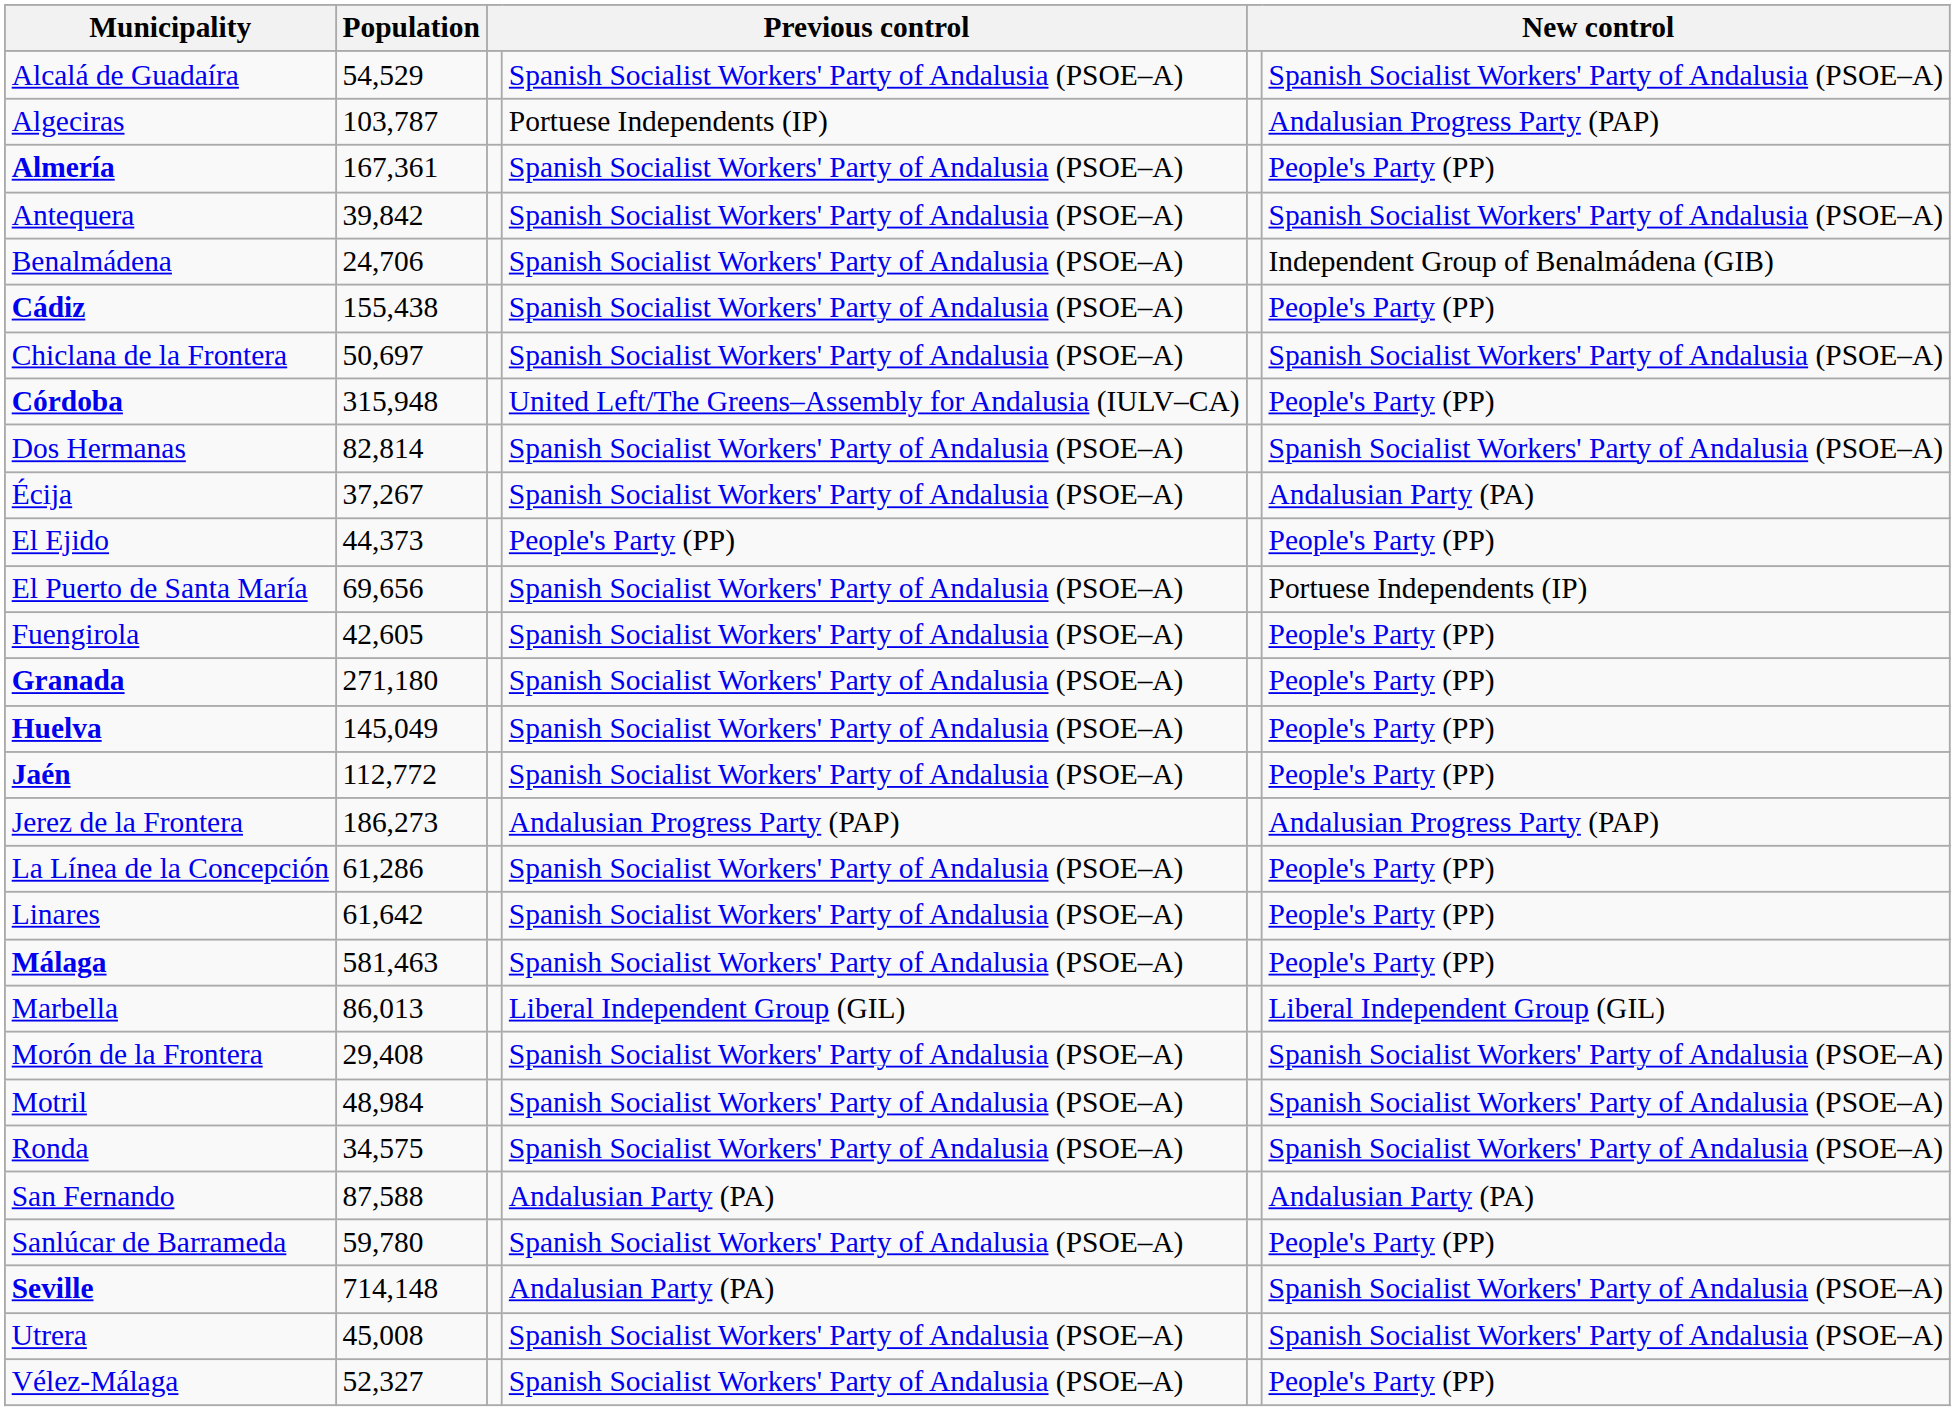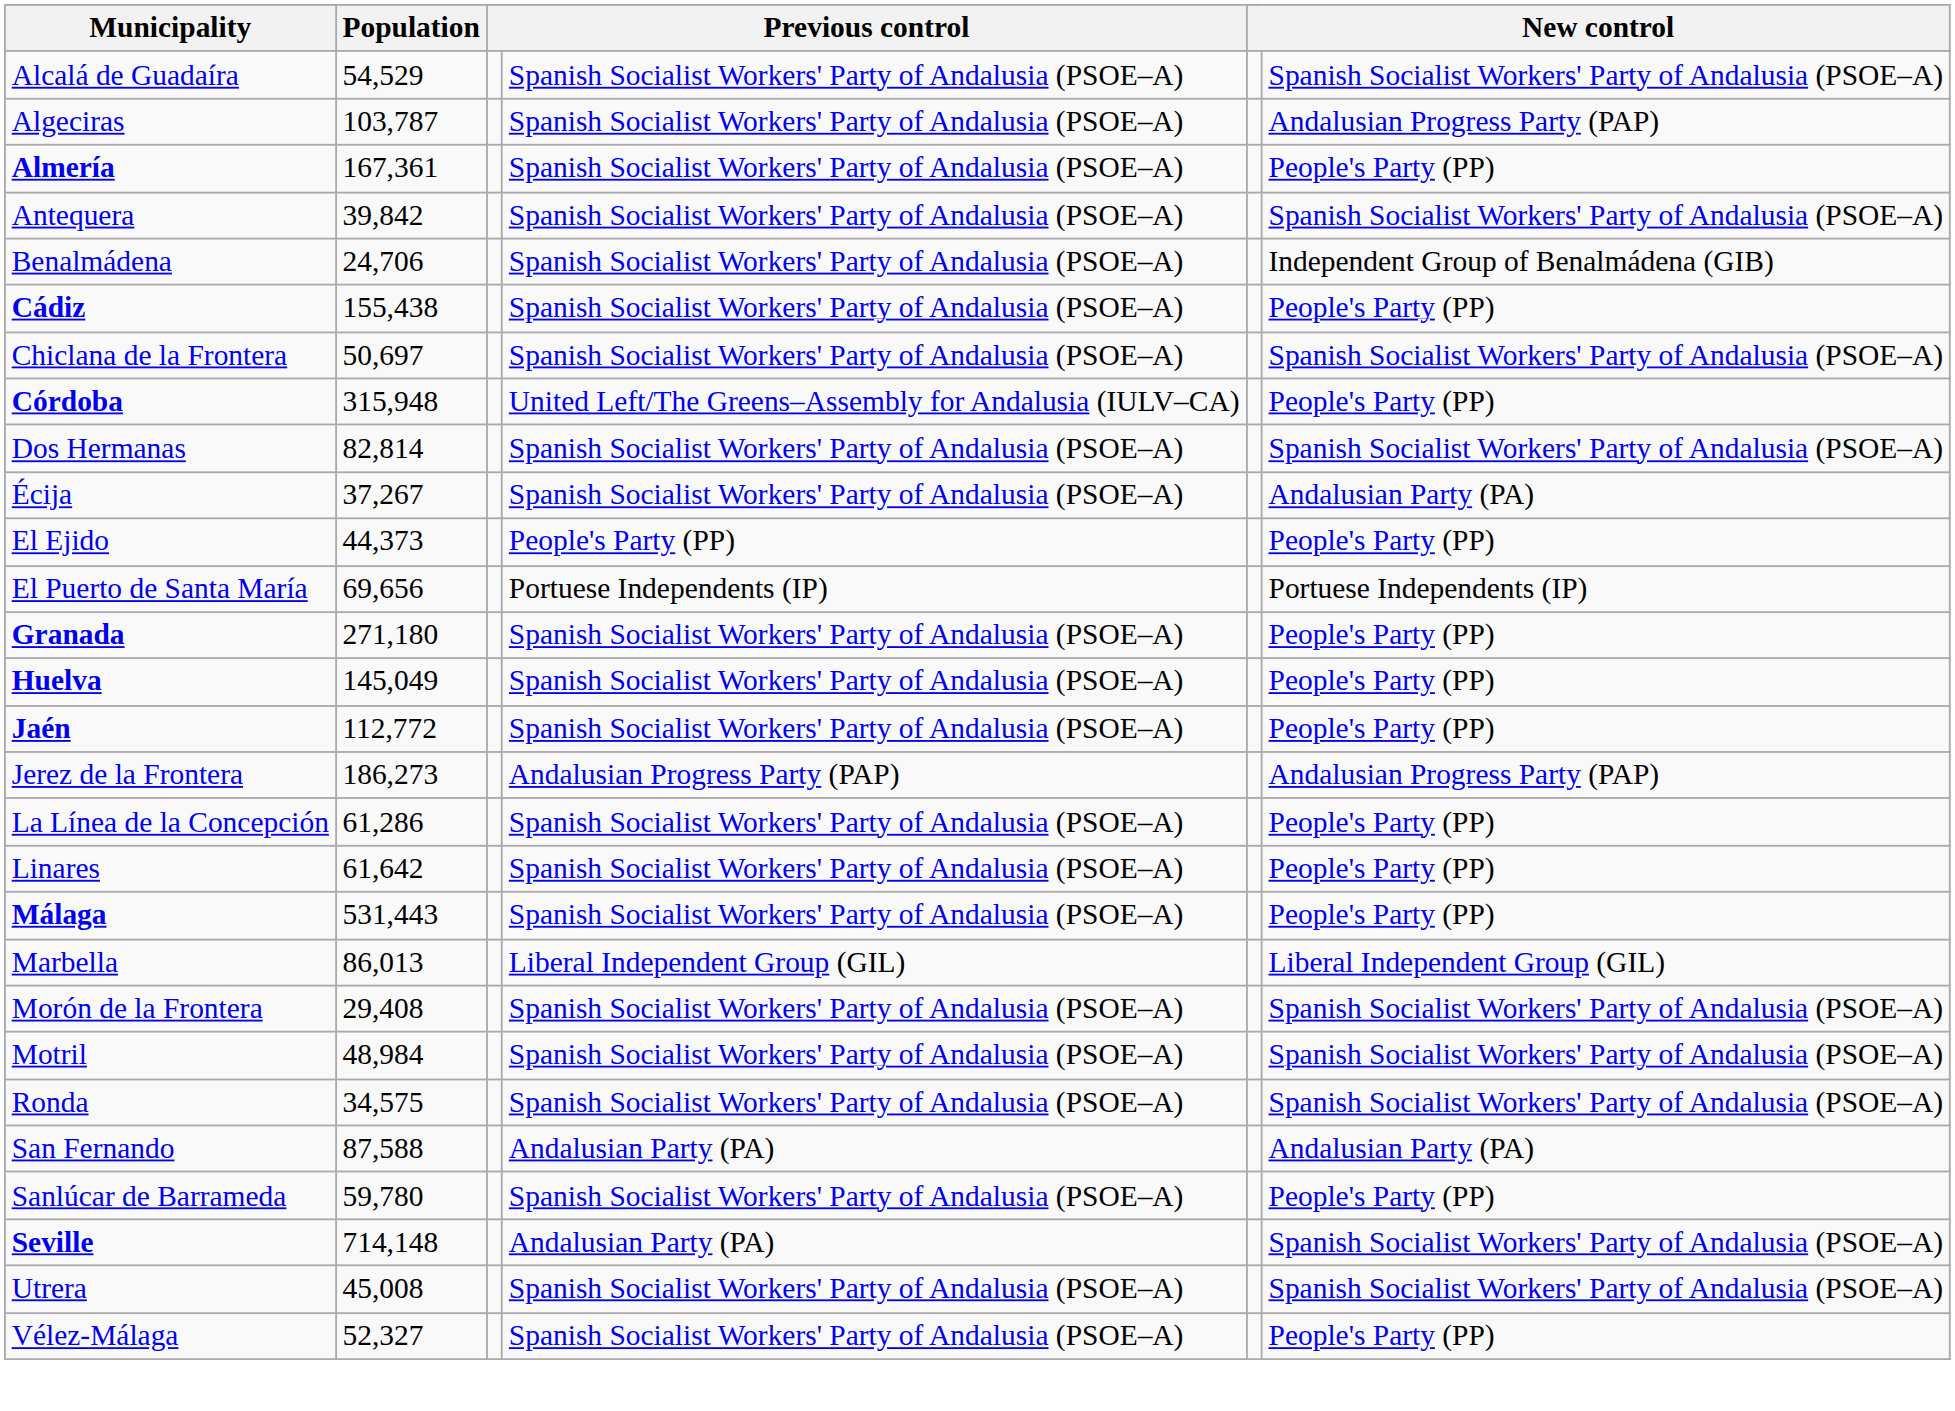(668, 121) Portuese Independents (IP) -> (846, 121) Spanish Socialist Workers' Party of Andalusia (PSOE–A)
(846, 588) Spanish Socialist Workers' Party of Andalusia (PSOE–A) -> (668, 588) Portuese Independents (IP)
- row: (75, 634)
(390, 961) 581,463 -> (390, 914) 531,443
